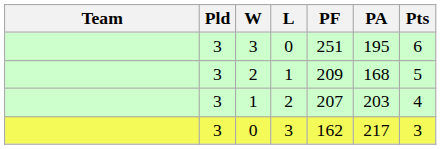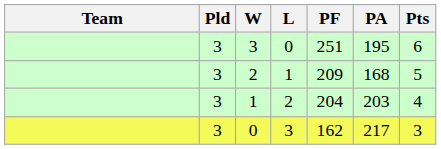(330, 102) 207 -> (330, 102) 204
